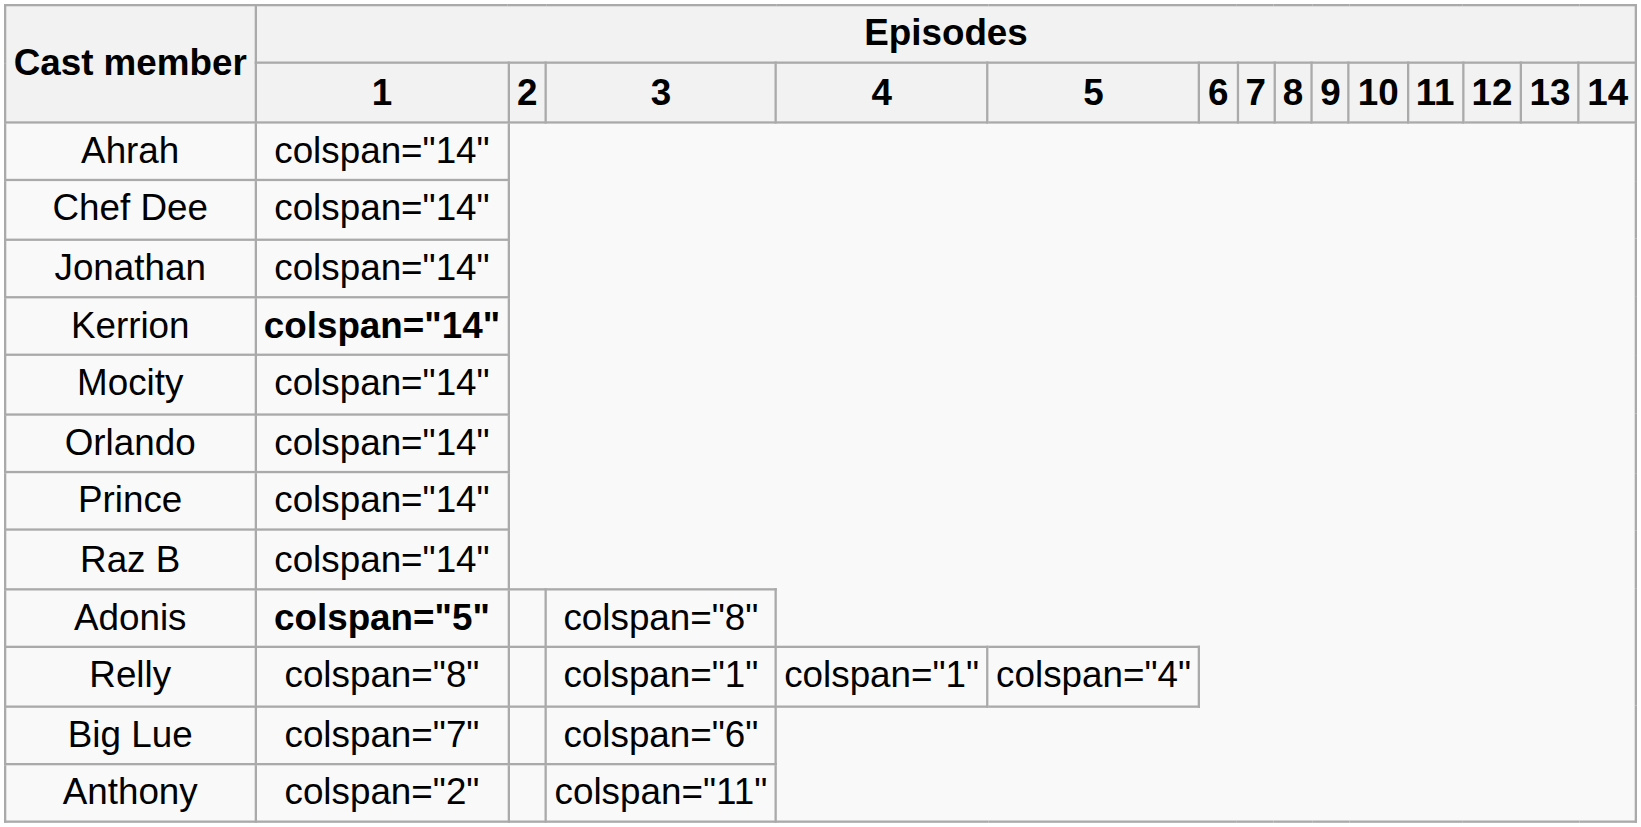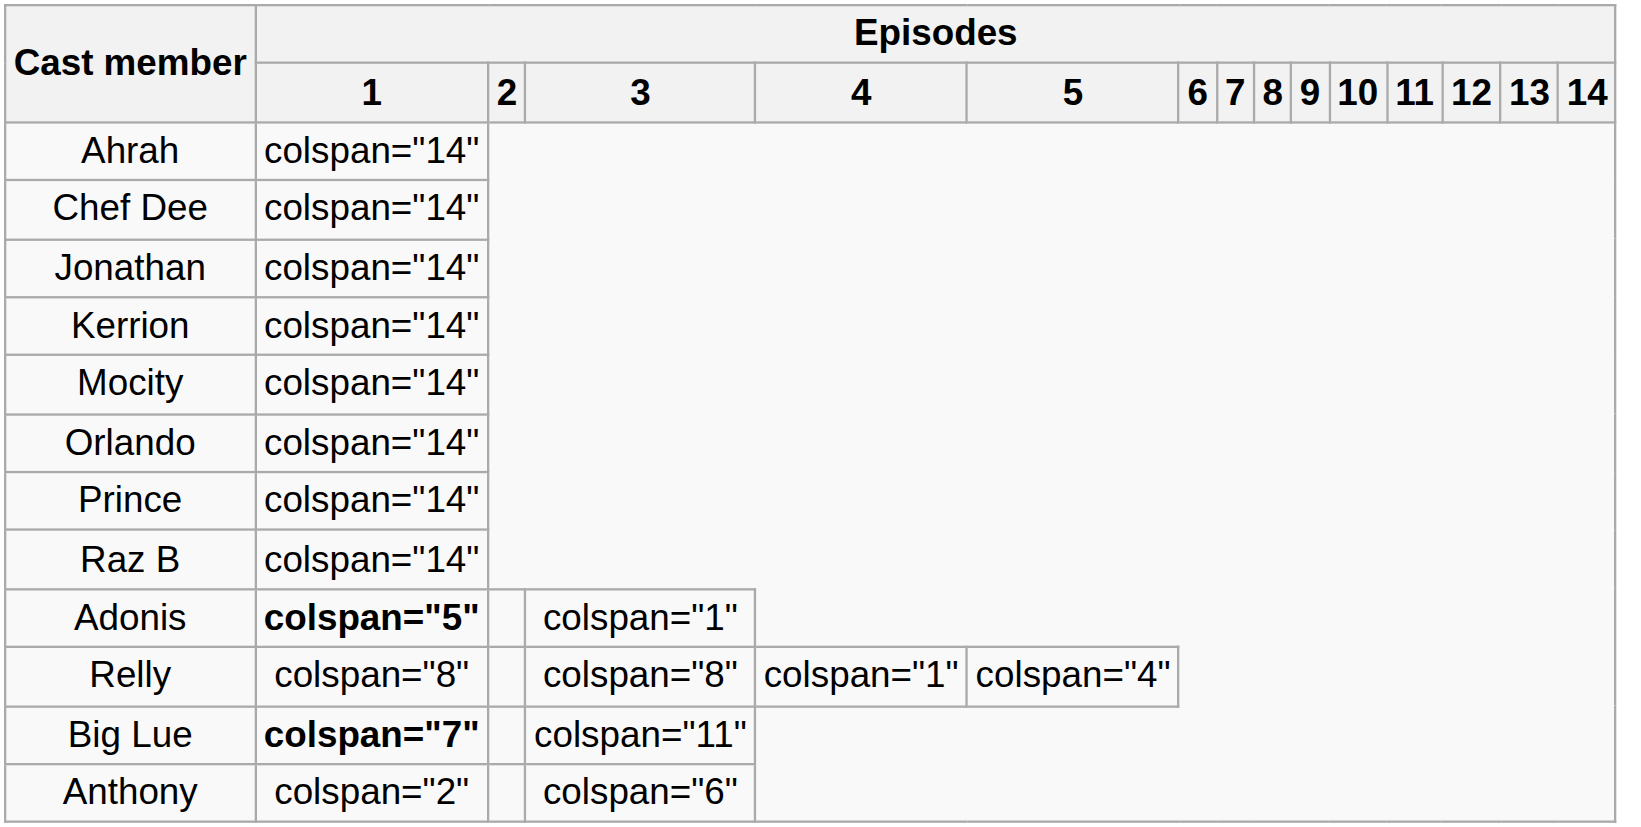(382, 325) bold -> (372, 325) normal
(661, 617) colspan="8" -> (640, 617) colspan="1"
(661, 675) colspan="1" -> (640, 675) colspan="8"
(382, 734) normal -> (372, 734) bold
(661, 734) colspan="6" -> (640, 734) colspan="11"
(661, 792) colspan="11" -> (640, 792) colspan="6"
